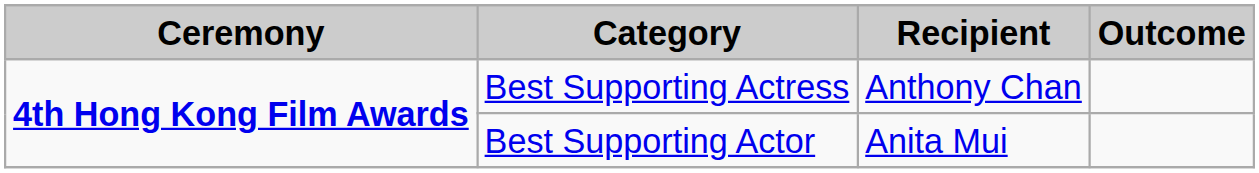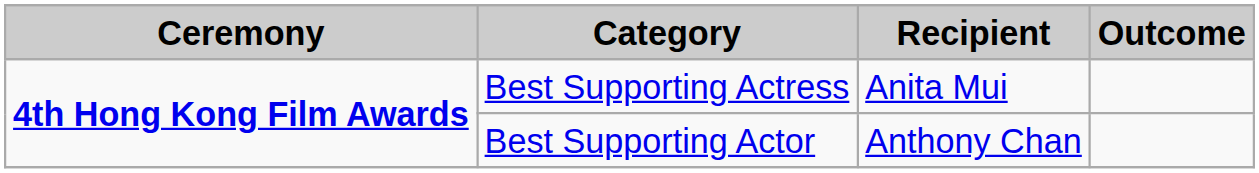(974, 87) Anthony Chan -> (936, 87) Anita Mui
(936, 141) Anita Mui -> (974, 141) Anthony Chan
